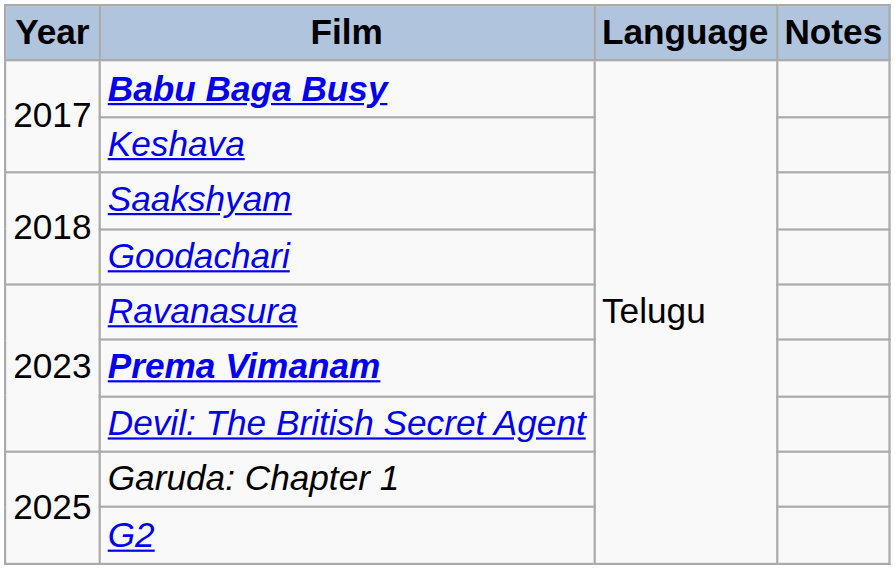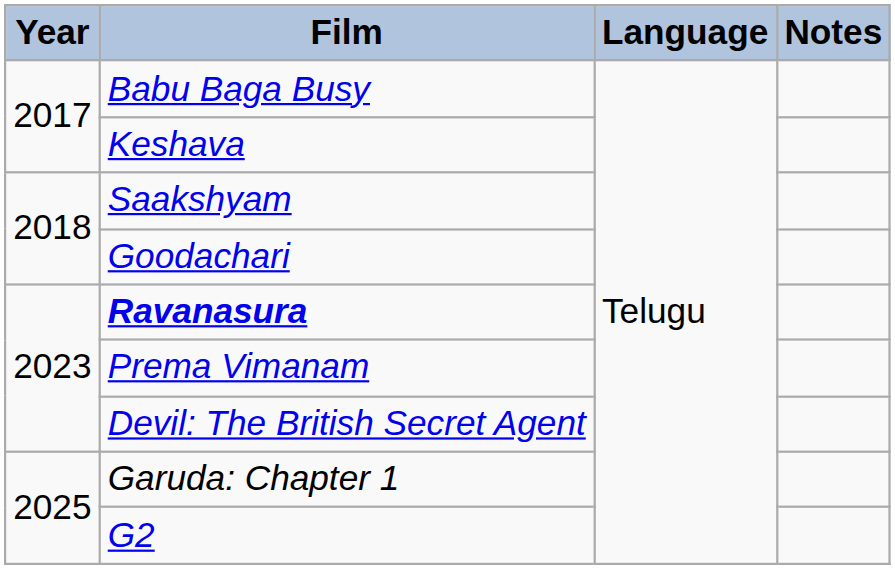(248, 88) bold -> (239, 88) normal
(203, 311) normal -> (208, 311) bold
(244, 367) bold -> (238, 367) normal
